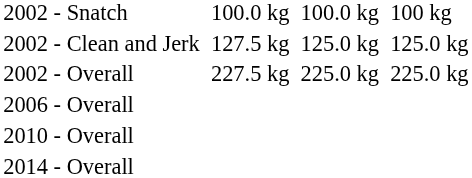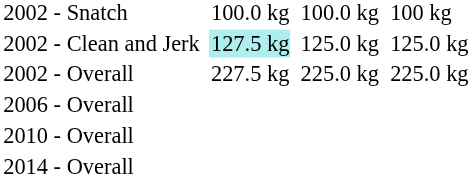(250, 43) no background -> (250, 43) paleturquoise background
